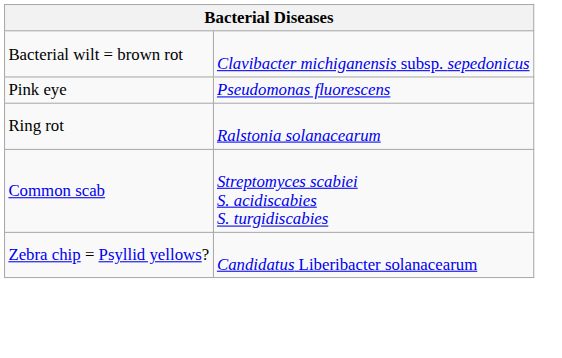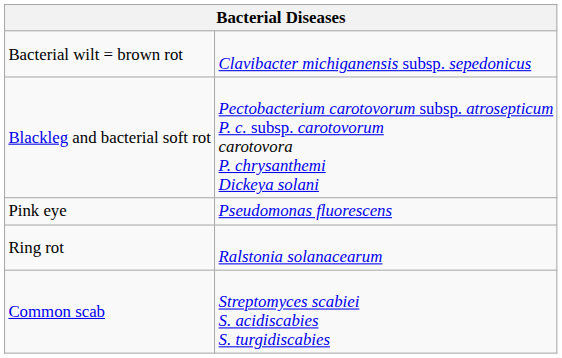+ row: (110, 137)
- row: (109, 254)
